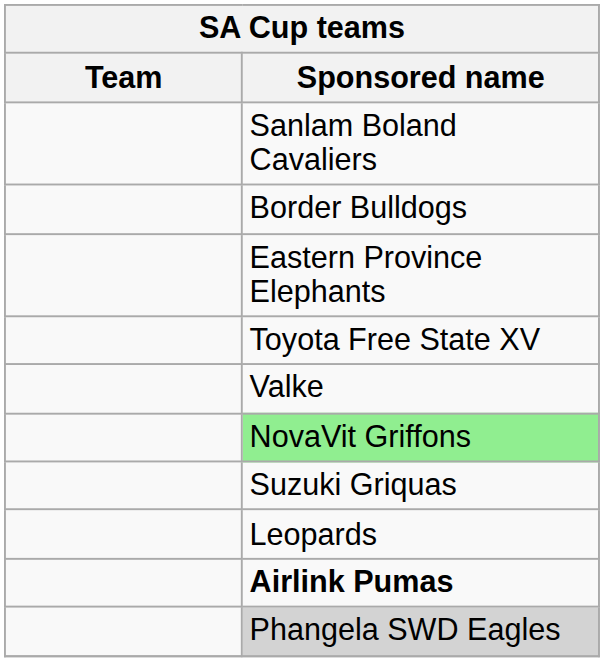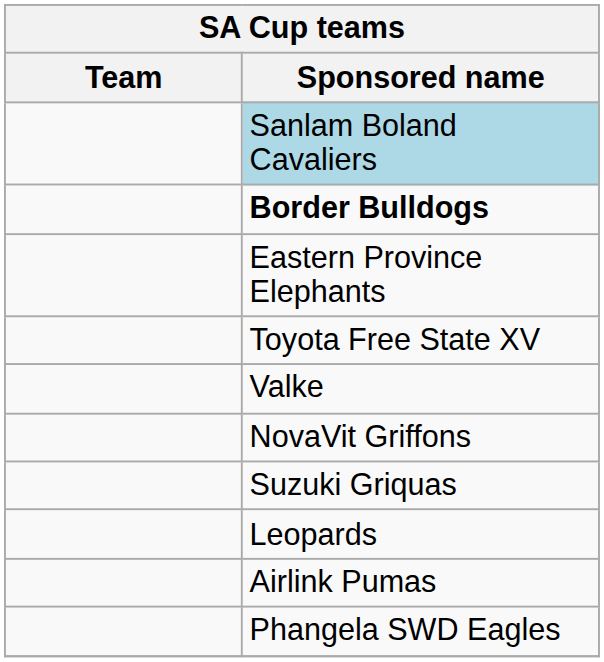(353, 142) no background -> (353, 142) lightblue background
(358, 208) normal -> (369, 208) bold
(360, 436) lightgreen background -> (360, 436) no background
(351, 582) bold -> (343, 582) normal
(405, 630) lightgrey background -> (405, 630) no background
